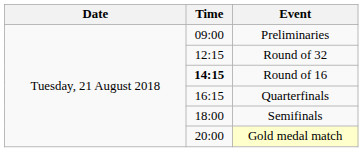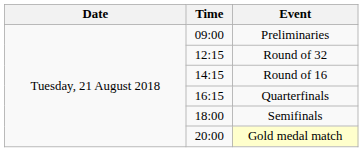(209, 75) bold -> (209, 75) normal
